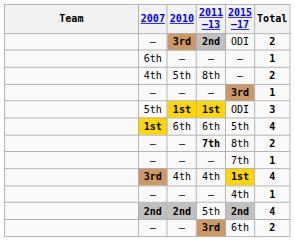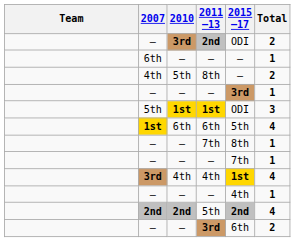(211, 143) bold -> (211, 143) normal
(272, 143) 2 -> (272, 143) 1
